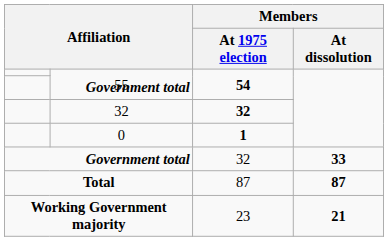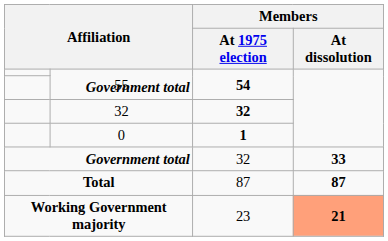(338, 215) no background -> (338, 215) lightsalmon background
